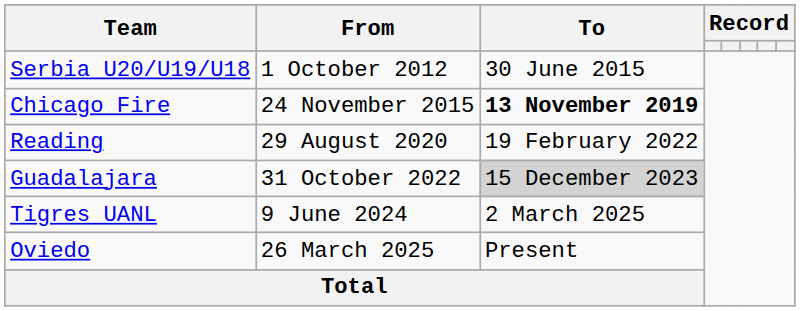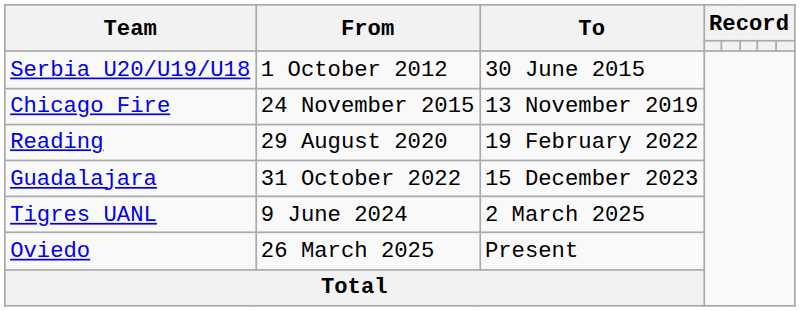(592, 106) bold -> (592, 106) normal
(592, 178) lightgrey background -> (592, 178) no background
